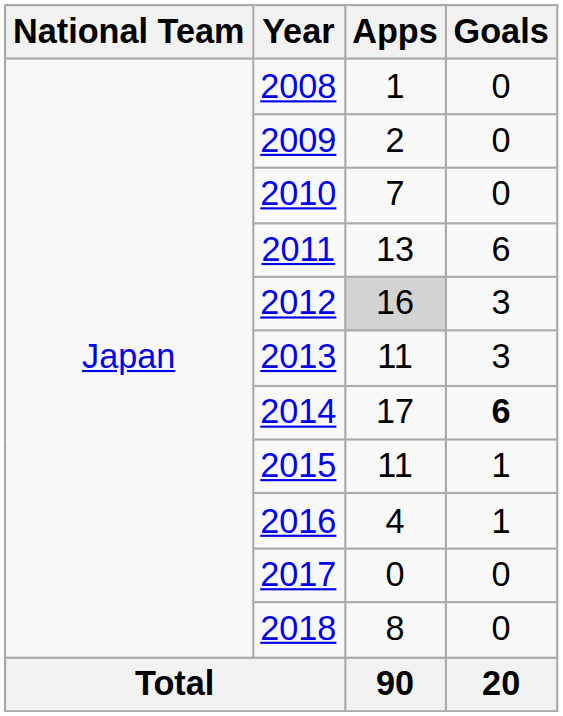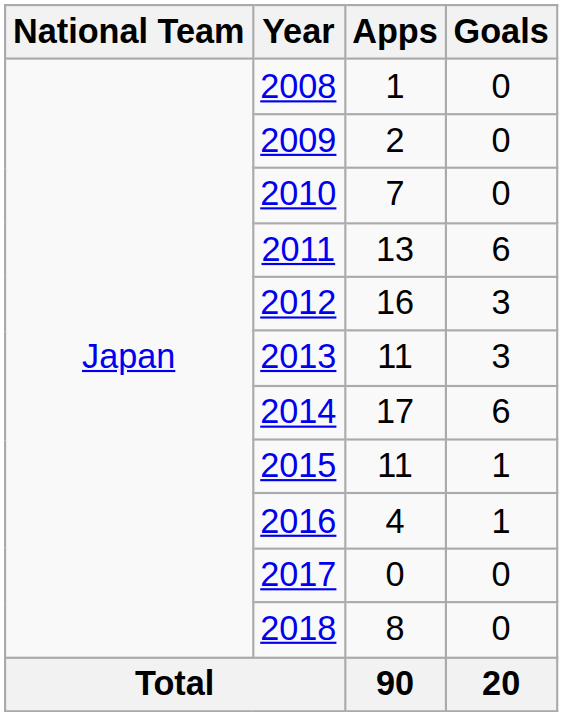(395, 303) lightgrey background -> (395, 303) no background
(501, 411) bold -> (501, 411) normal
